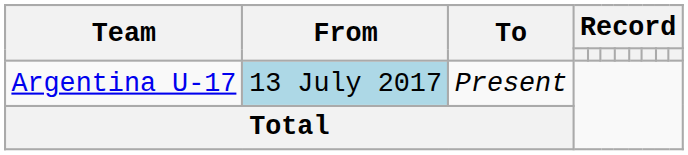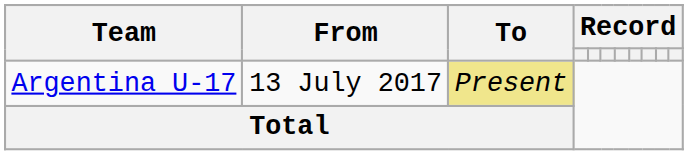(346, 83) lightblue background -> (346, 83) no background
(511, 83) no background -> (511, 83) khaki background
